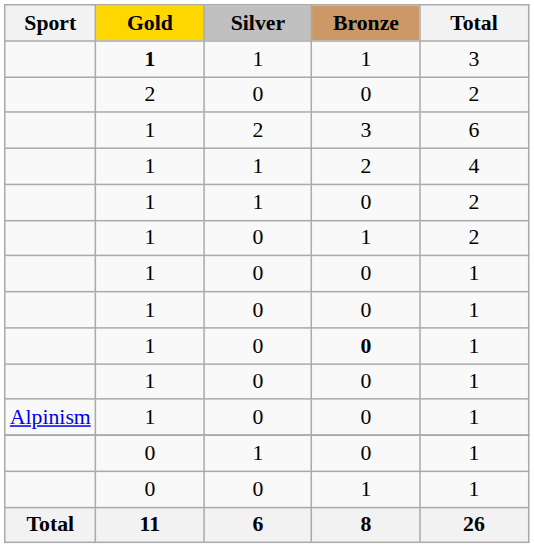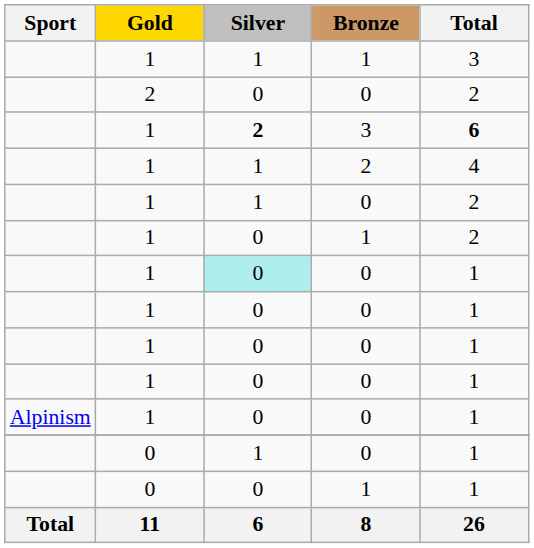(150, 58) bold -> (150, 58) normal
(258, 130) normal -> (258, 130) bold
(474, 130) normal -> (474, 130) bold
(258, 273) no background -> (258, 273) paleturquoise background
(366, 345) bold -> (366, 345) normal
